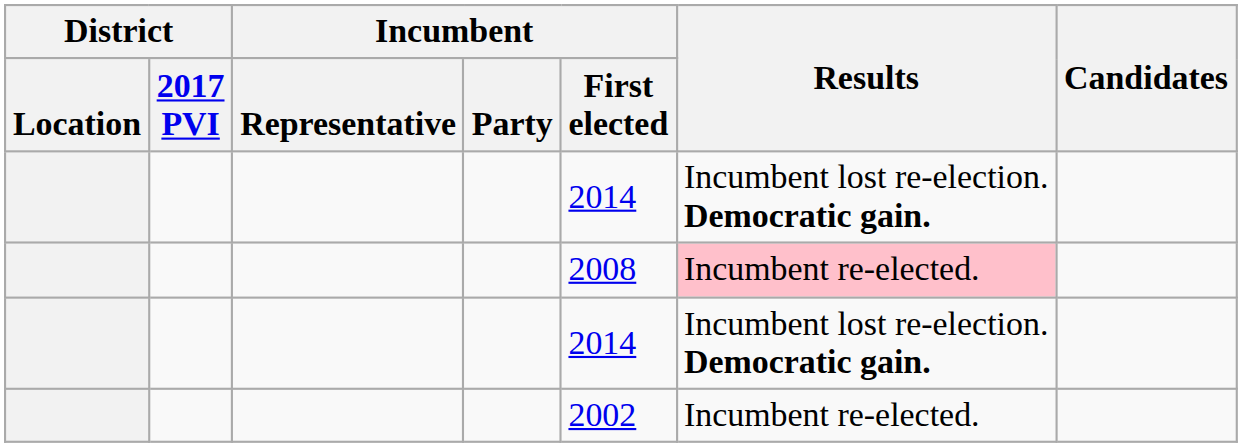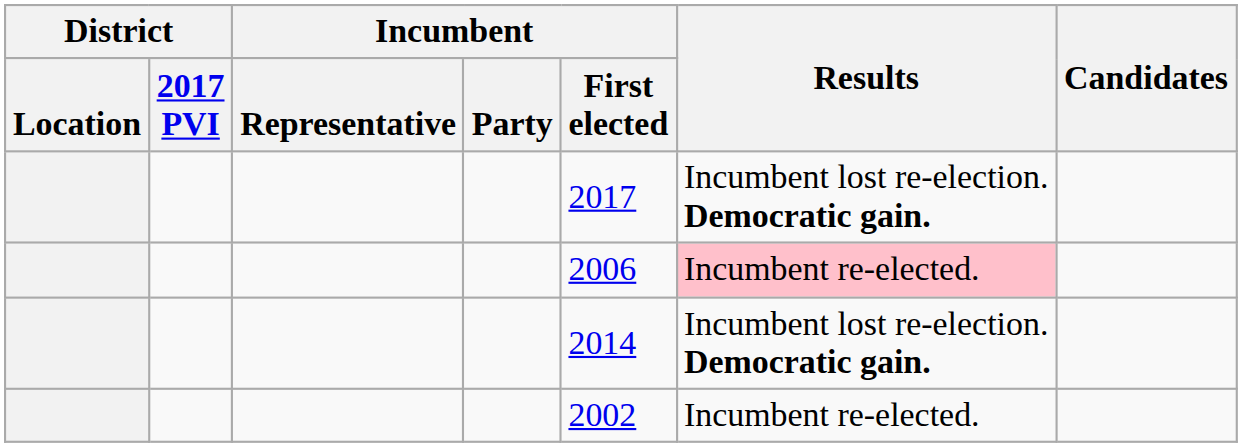(602, 196) 2014 -> (602, 196) 2017
(602, 269) 2008 -> (602, 269) 2006
